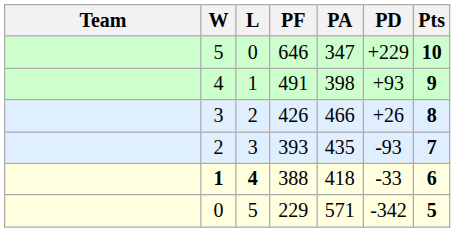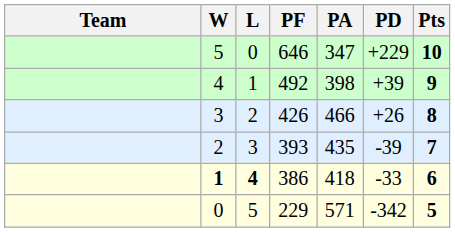(293, 83) 491 -> (293, 83) 492
(388, 83) +93 -> (388, 83) +39
(388, 147) -93 -> (388, 147) -39
(293, 178) 388 -> (293, 178) 386
